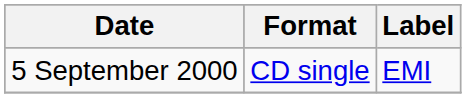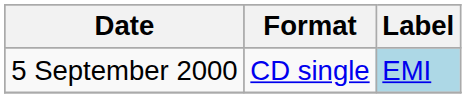(407, 69) no background -> (407, 69) lightblue background
